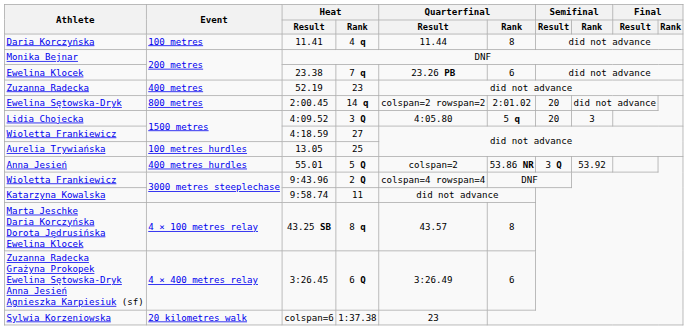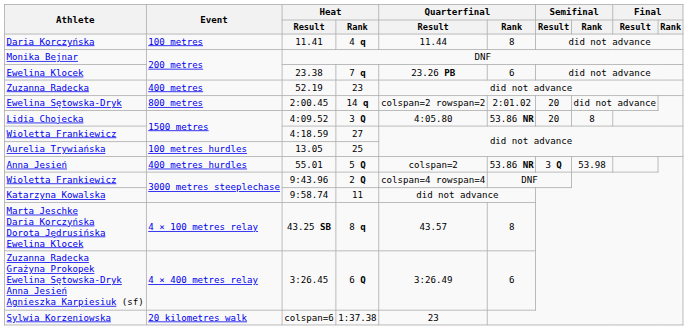(512, 118) 5 q -> (512, 118) 53.86 NR
(592, 118) 3 -> (592, 118) 8
(592, 164) 53.92 -> (592, 164) 53.98
